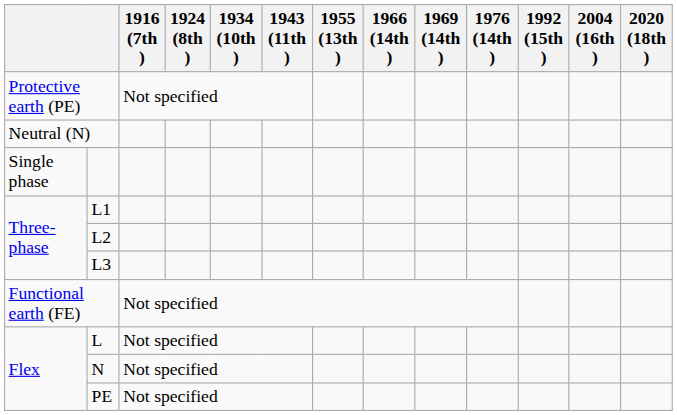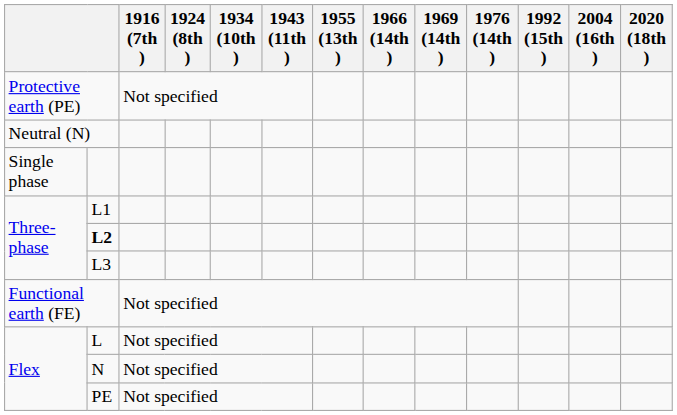(101, 237) normal -> (102, 237) bold
